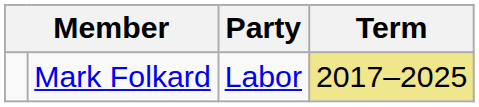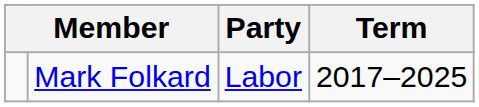(392, 76) khaki background -> (392, 76) no background
